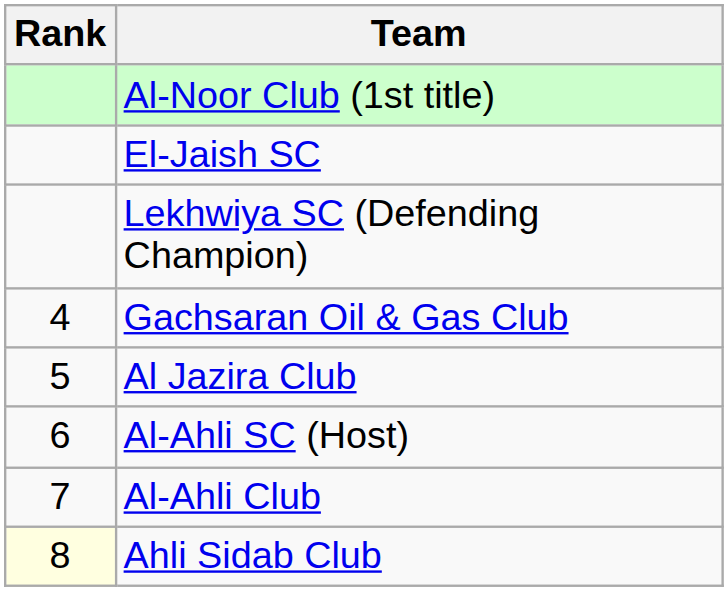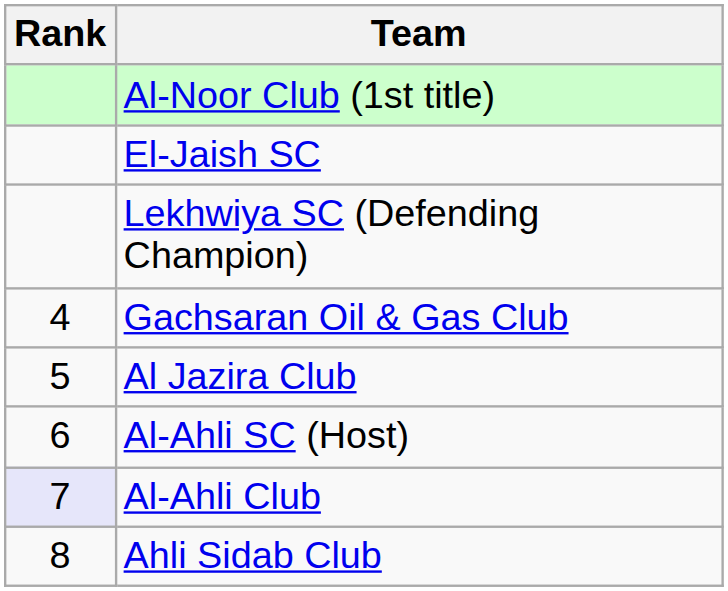(60, 496) no background -> (60, 496) lavender background
(60, 556) lightyellow background -> (60, 556) no background
